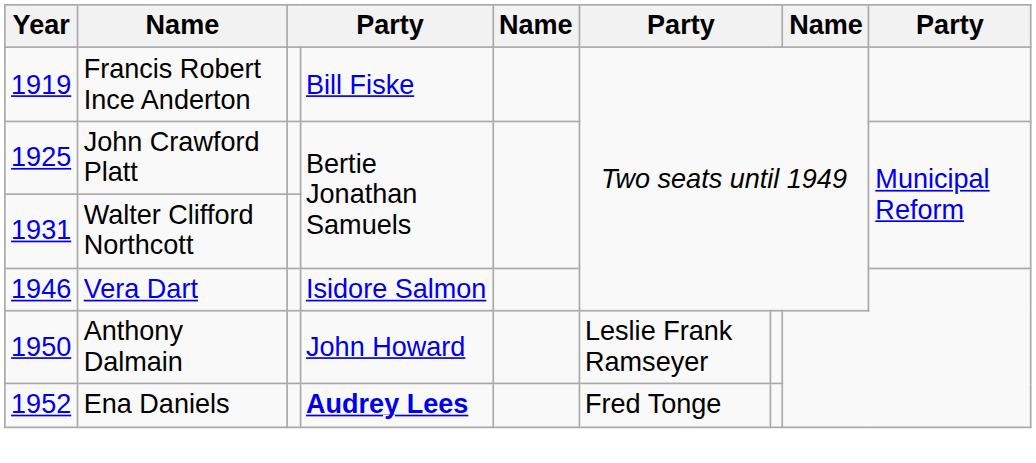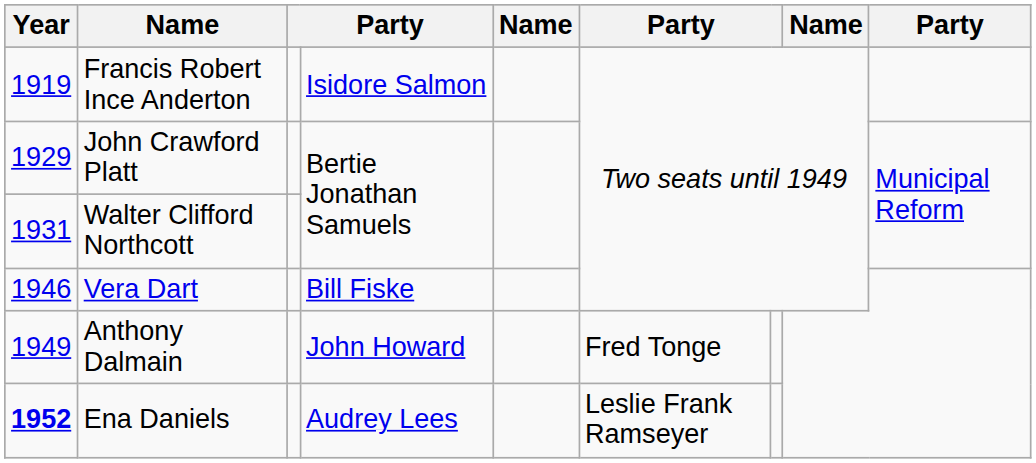(360, 84) Bill Fiske -> (396, 84) Isidore Salmon
(41, 157) 1925 -> (41, 157) 1929
(396, 288) Isidore Salmon -> (360, 288) Bill Fiske
(41, 346) 1950 -> (41, 346) 1949
(659, 346) Leslie Frank Ramseyer -> (653, 346) Fred Tonge
(41, 404) normal -> (41, 420) bold
(387, 404) bold -> (382, 420) normal
(653, 404) Fred Tonge -> (659, 420) Leslie Frank Ramseyer
